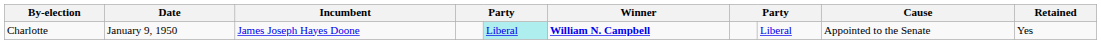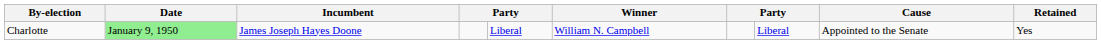(142, 30) no background -> (143, 30) lightgreen background
(502, 30) paleturquoise background -> (506, 30) no background
(600, 30) bold -> (602, 30) normal
